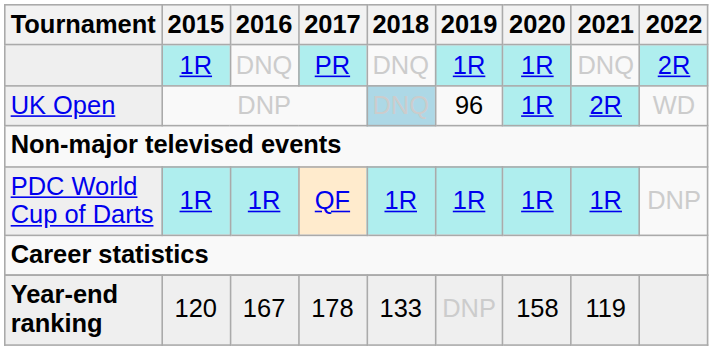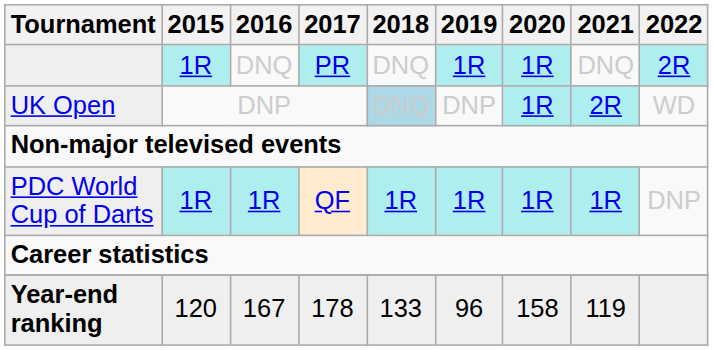(469, 105) 96 -> (469, 105) DNP
(469, 309) DNP -> (469, 309) 96
